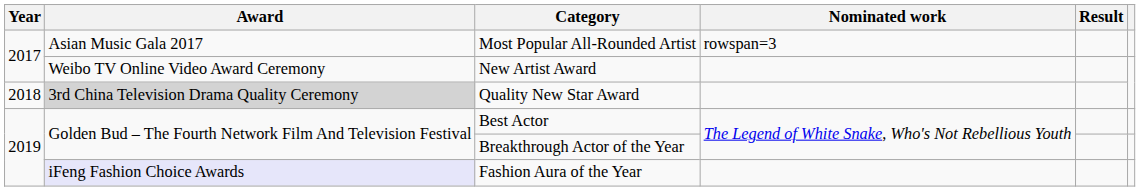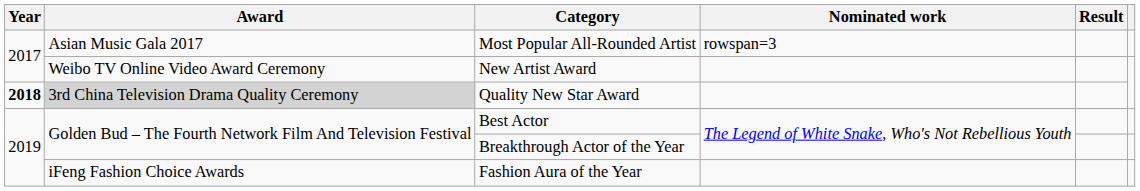(25, 95) normal -> (25, 95) bold
(146, 172) lavender background -> (146, 172) no background
